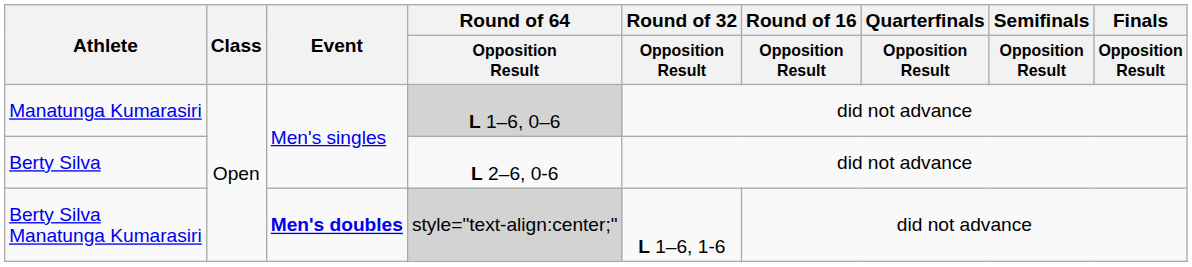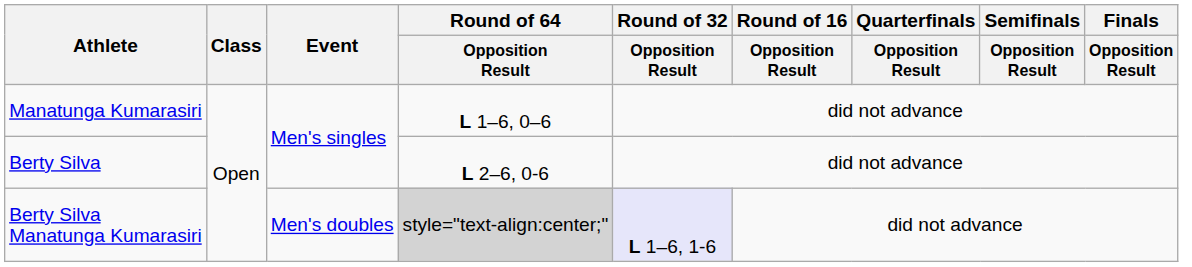(515, 122) lightgrey background -> (505, 122) no background
(337, 225) bold -> (332, 225) normal
(682, 246) no background -> (672, 246) lavender background
